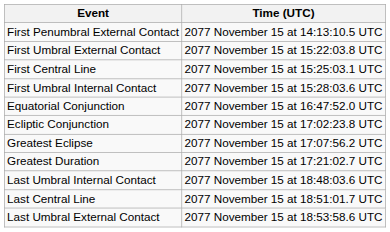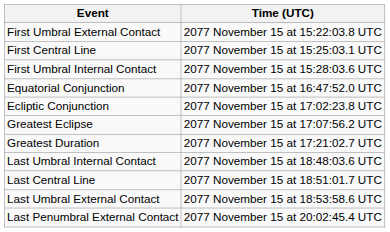- row: (93, 32)
+ row: (93, 217)
